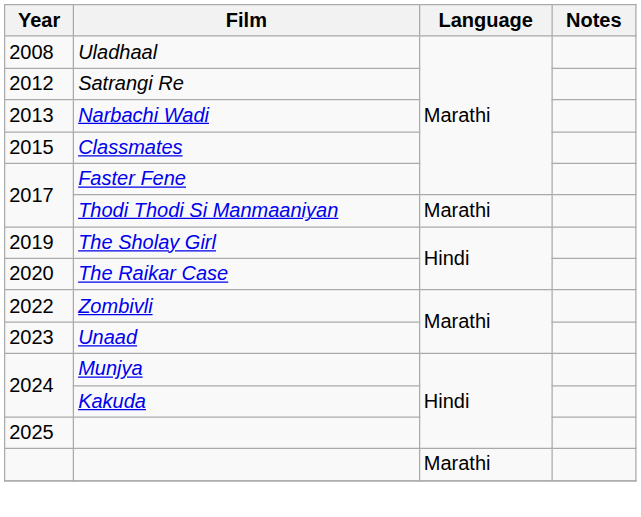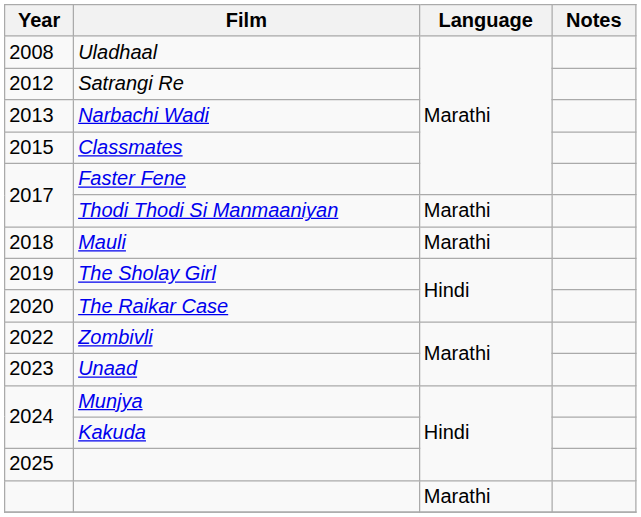+ row: (31, 242)
